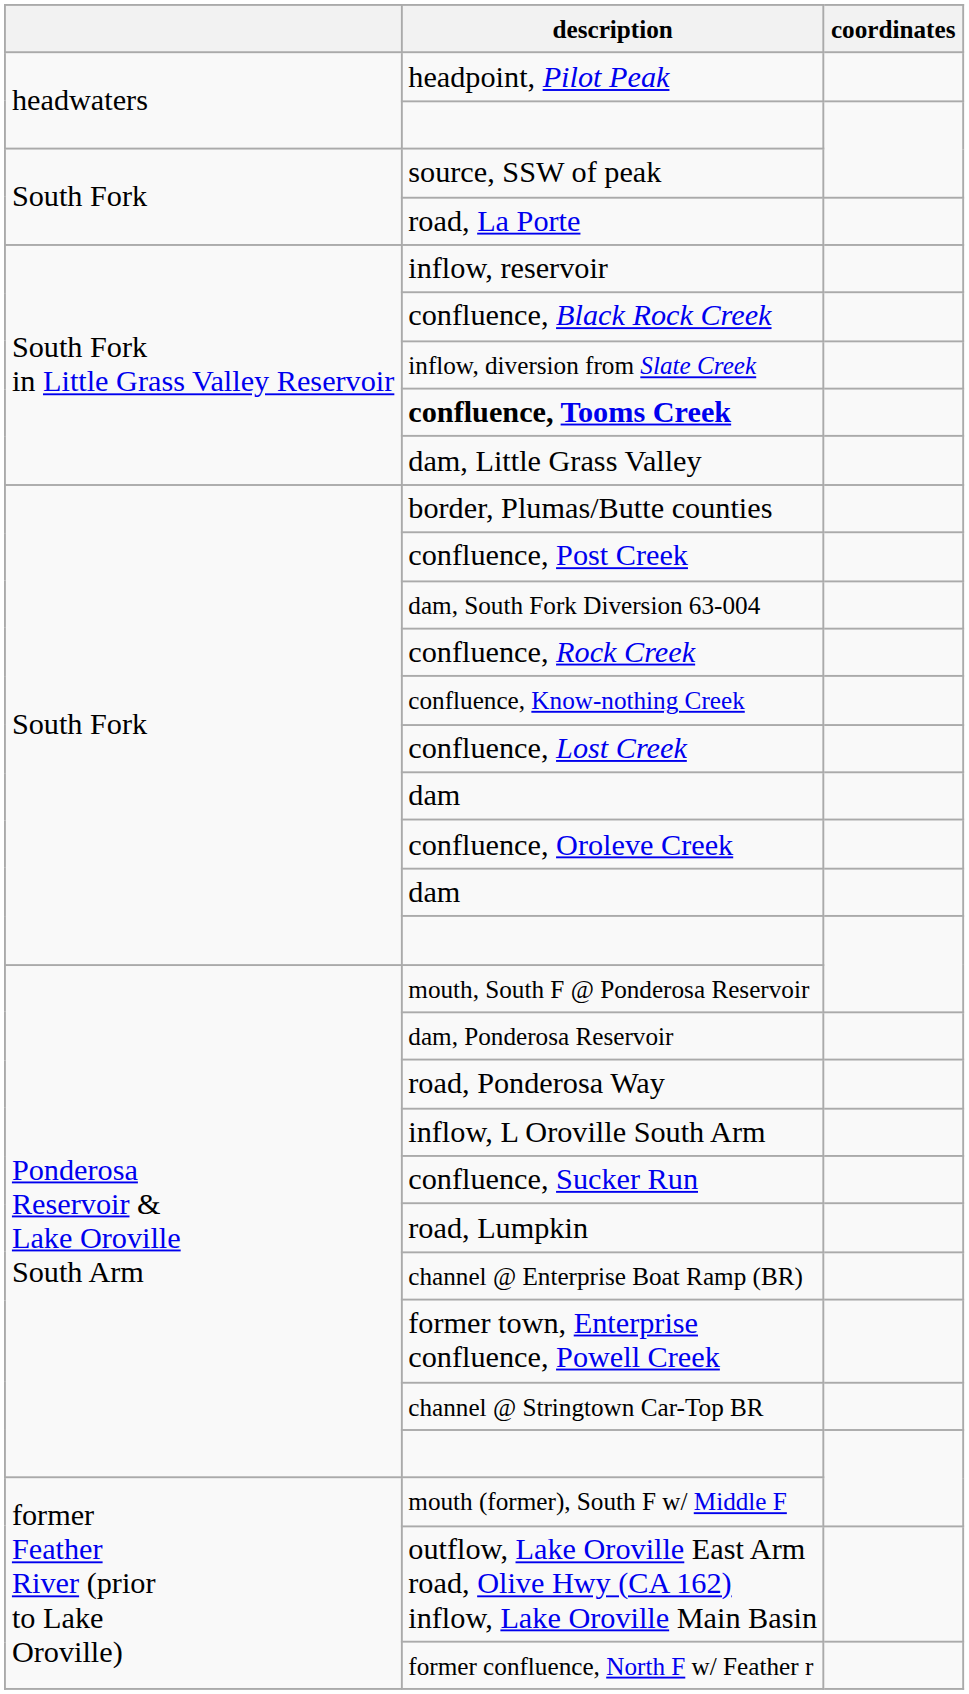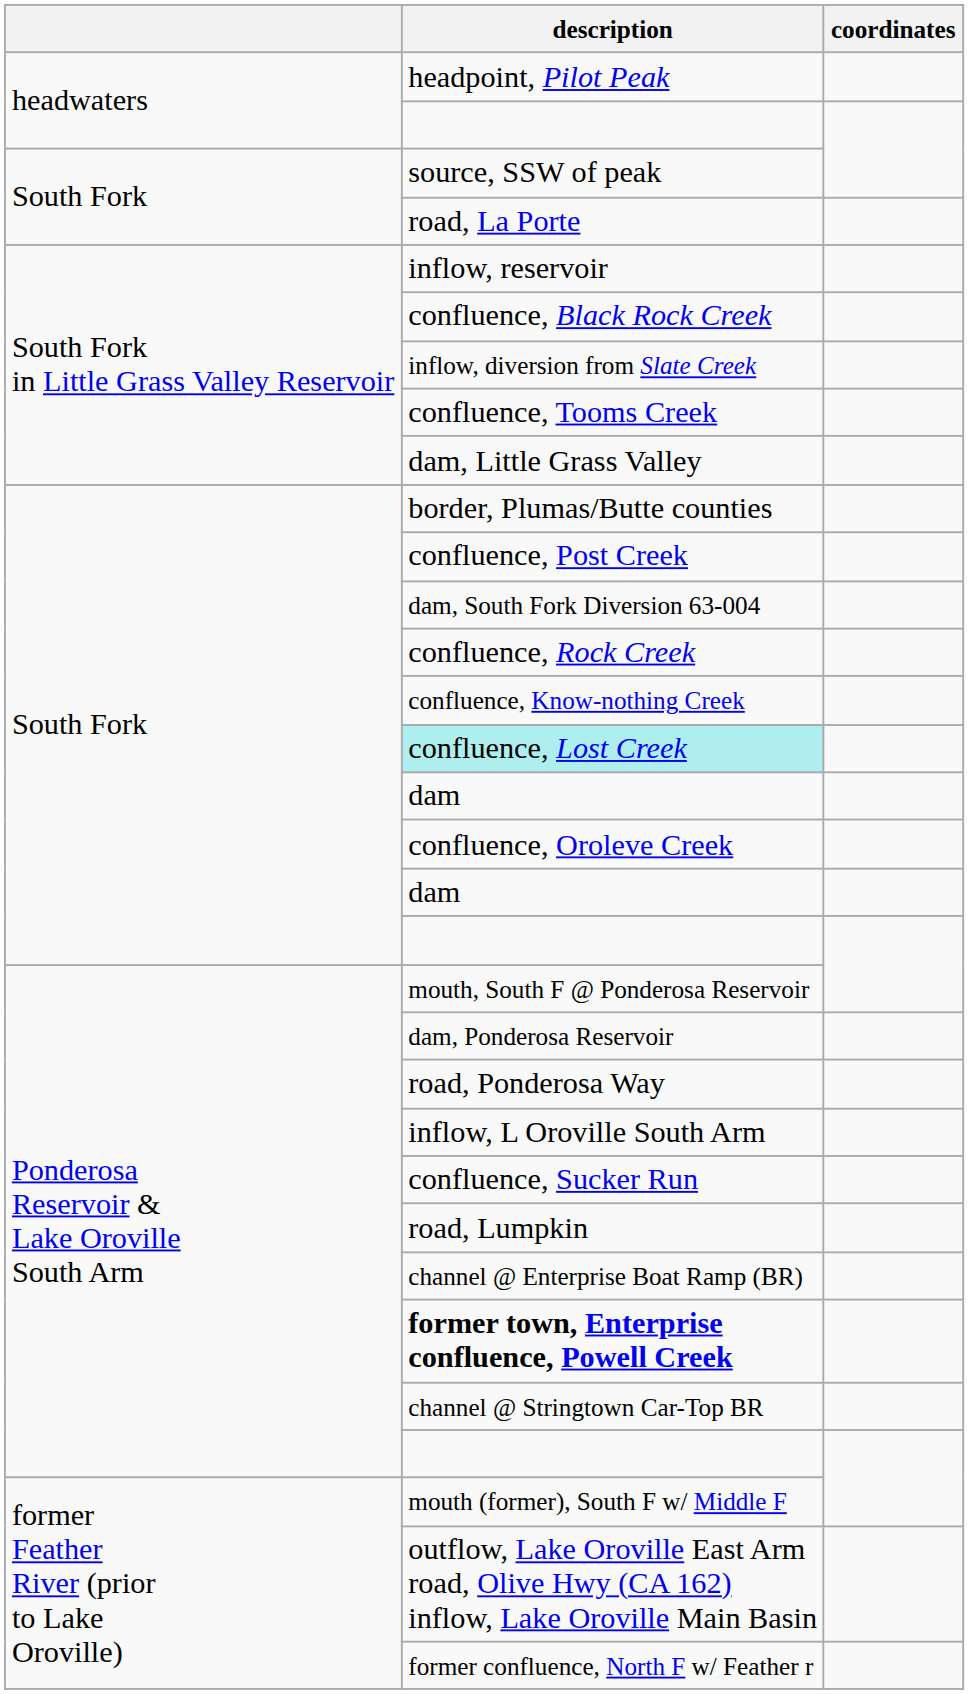(570, 412) bold -> (563, 412) normal
(548, 747) no background -> (548, 747) paleturquoise background
(564, 1340) normal -> (571, 1340) bold
